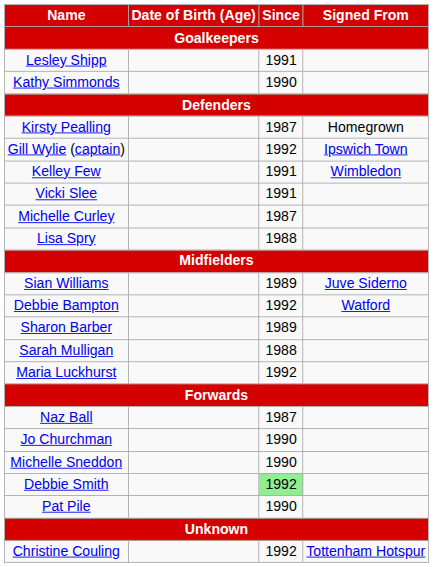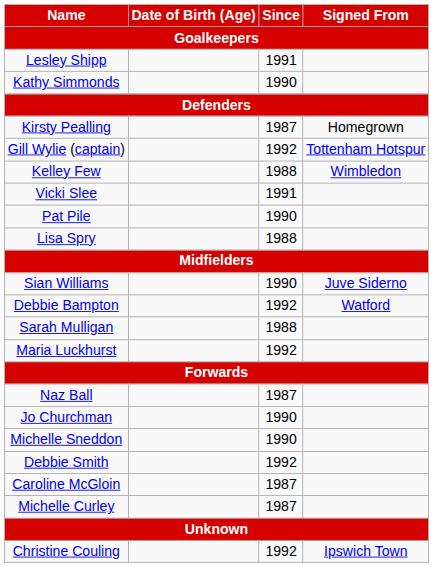(366, 149) Ipswich Town -> (366, 149) Tottenham Hotspur
(281, 171) 1991 -> (281, 171) 1988
rows swapped: (66, 216) <-> (66, 506)
(281, 283) 1989 -> (281, 283) 1990
- row: (66, 328)
(281, 484) lightgreen background -> (281, 462) no background
+ row: (66, 484)
(366, 551) Tottenham Hotspur -> (366, 551) Ipswich Town
